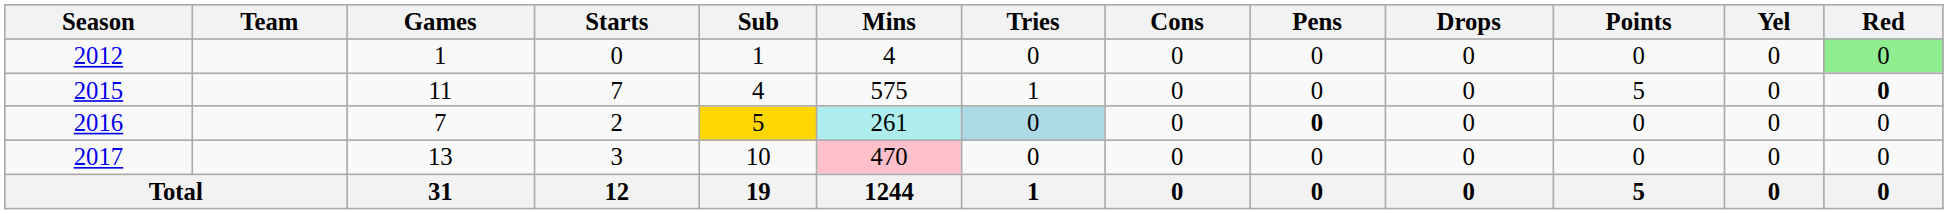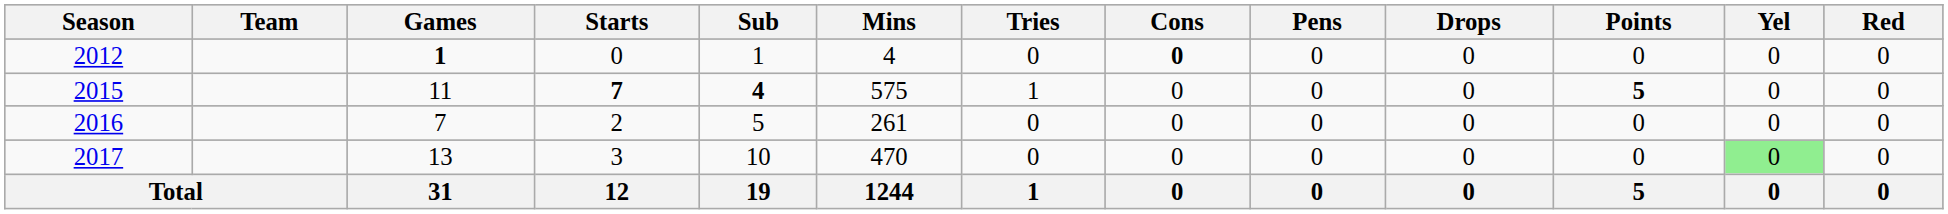(440, 55) normal -> (440, 55) bold
(1177, 55) normal -> (1177, 55) bold
(1883, 55) lightgreen background -> (1883, 55) no background
(617, 89) normal -> (617, 89) bold
(758, 89) normal -> (758, 89) bold
(1639, 89) normal -> (1639, 89) bold
(1883, 89) bold -> (1883, 89) normal
(758, 123) gold background -> (758, 123) no background
(889, 123) paleturquoise background -> (889, 123) no background
(1033, 123) lightblue background -> (1033, 123) no background
(1317, 123) bold -> (1317, 123) normal
(889, 157) pink background -> (889, 157) no background
(1774, 157) no background -> (1774, 157) lightgreen background
